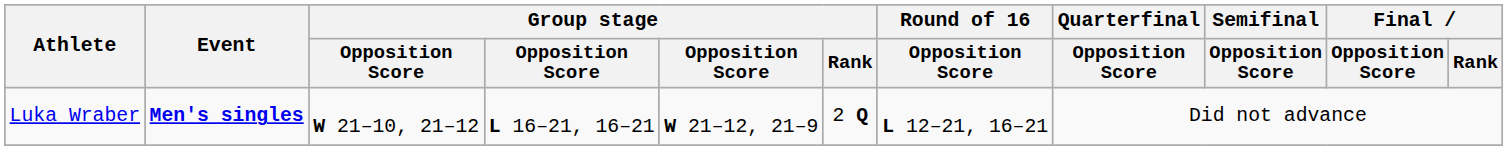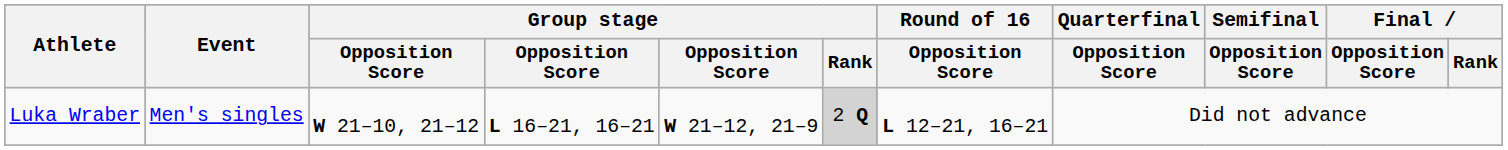(227, 116) bold -> (227, 116) normal
(850, 116) no background -> (850, 116) lightgrey background
